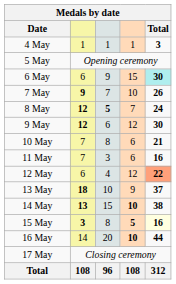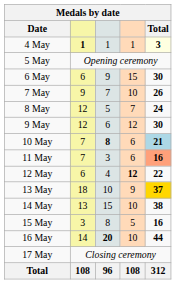(83, 45) normal -> (83, 45) bold
(158, 45) no background -> (158, 45) lightyellow background
(158, 77) paleturquoise background -> (158, 77) no background
(83, 93) bold -> (83, 93) normal
(83, 109) bold -> (83, 109) normal
(108, 109) bold -> (108, 109) normal
(83, 126) bold -> (83, 126) normal
(108, 142) normal -> (108, 142) bold
(158, 142) no background -> (158, 142) lightblue background
(158, 158) no background -> (158, 158) lightsalmon background
(133, 174) normal -> (133, 174) bold
(158, 174) lightsalmon background -> (158, 174) no background
(83, 190) bold -> (83, 190) normal
(158, 190) no background -> (158, 190) gold background
(83, 206) bold -> (83, 206) normal
(133, 206) bold -> (133, 206) normal
(83, 222) bold -> (83, 222) normal
(133, 222) bold -> (133, 222) normal
(158, 222) lightyellow background -> (158, 222) no background
(108, 239) normal -> (108, 239) bold
(133, 239) bold -> (133, 239) normal
